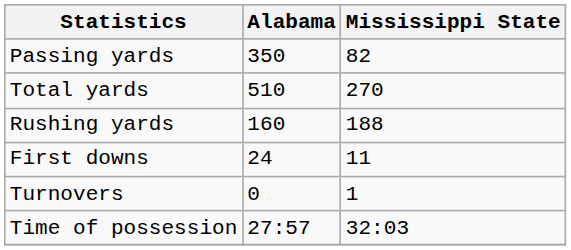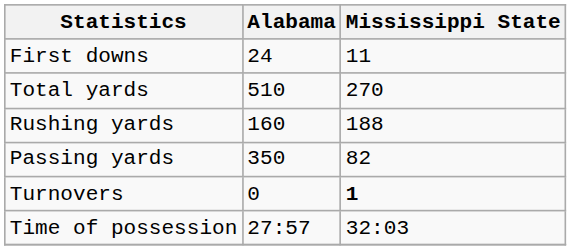rows swapped: (79, 159) <-> (92, 56)
(352, 194) normal -> (352, 194) bold
